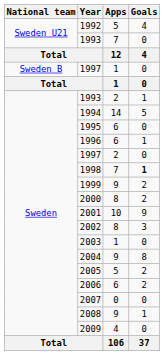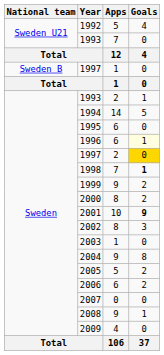(144, 141) no background -> (144, 141) lightyellow background
(144, 156) no background -> (144, 156) gold background
(144, 213) normal -> (144, 213) bold
